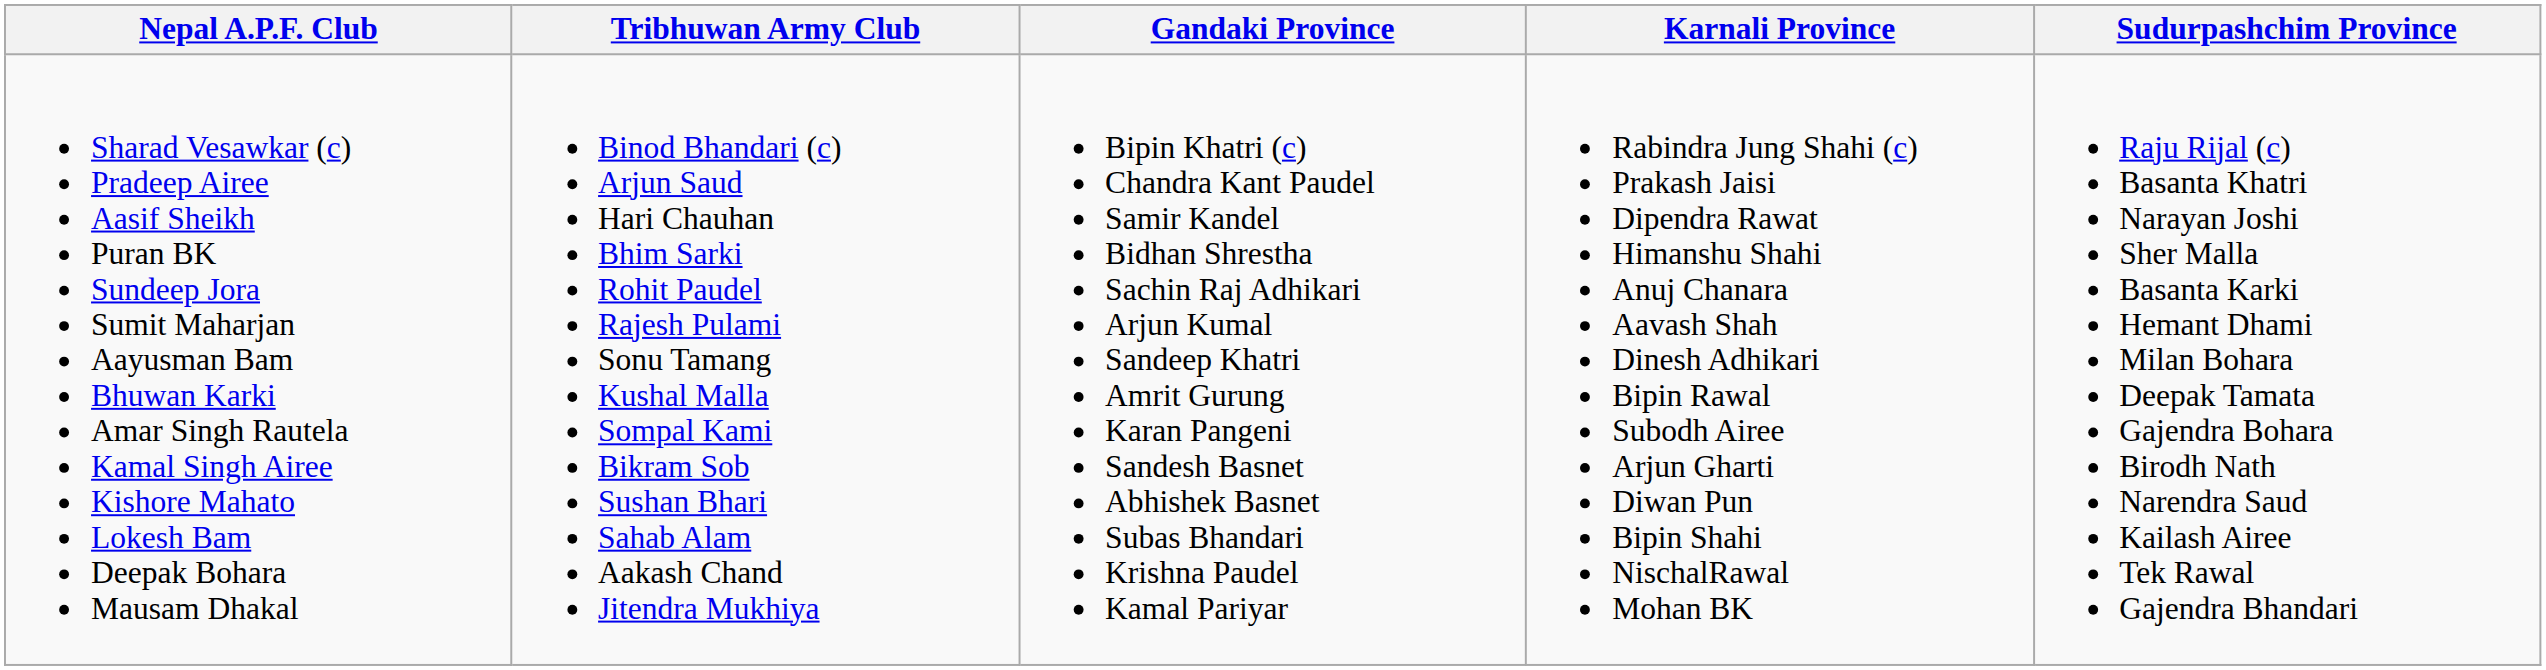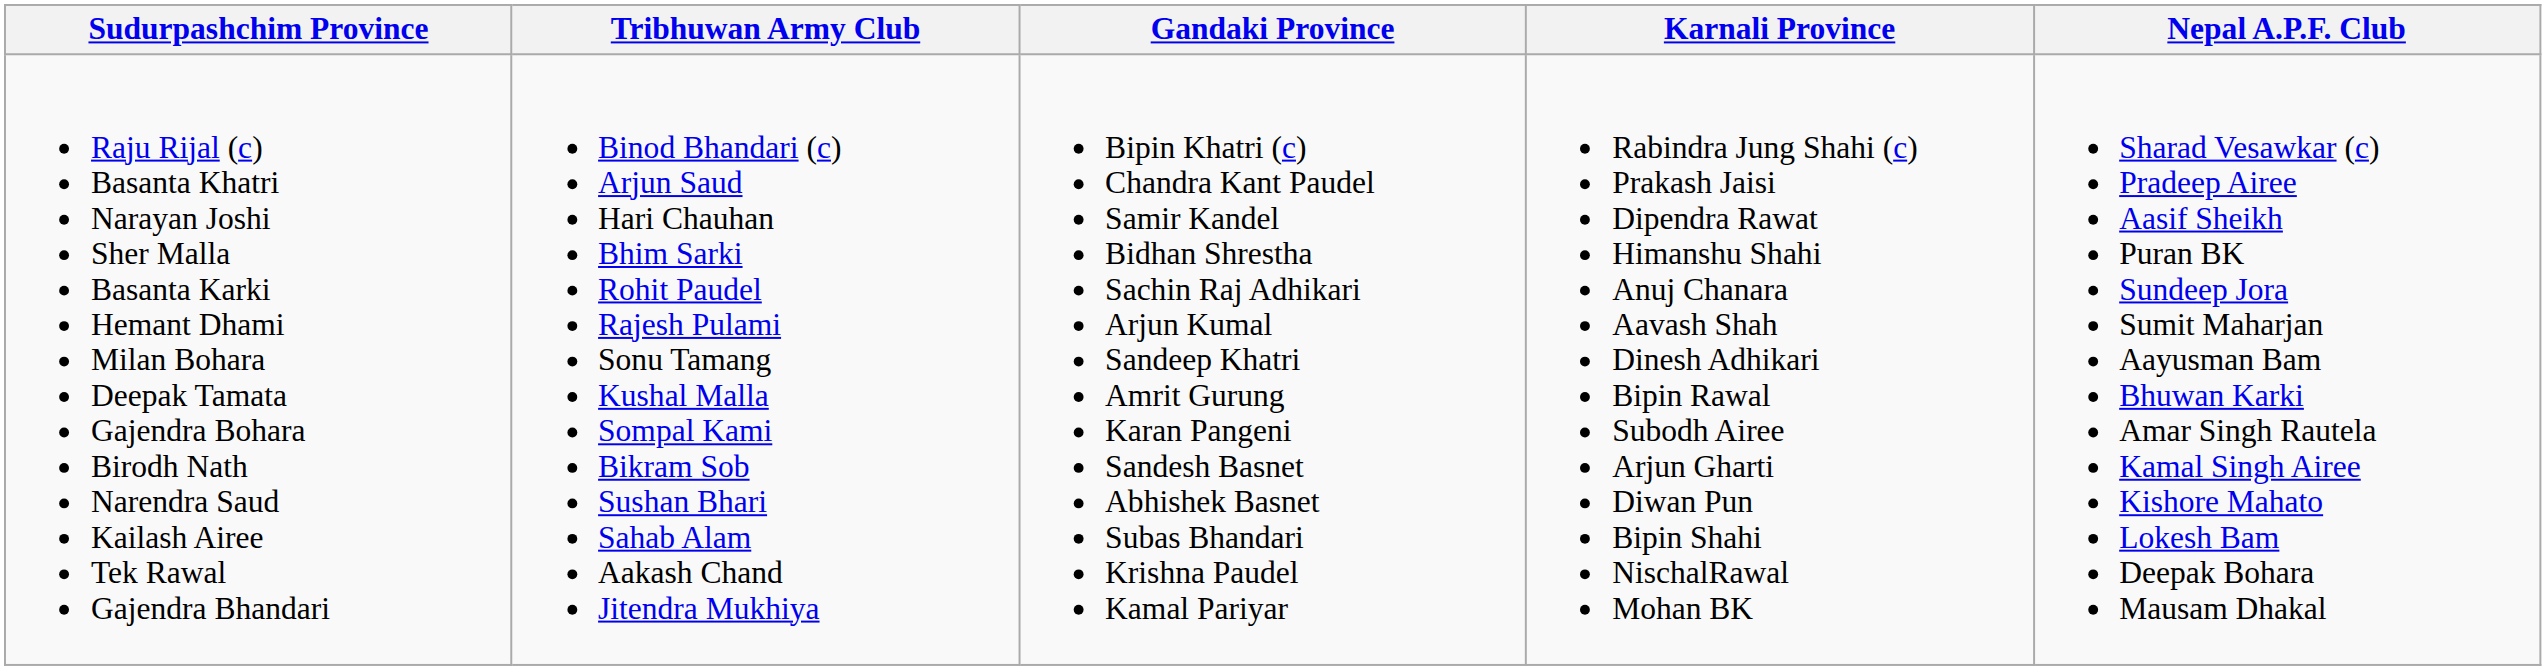columns swapped: (258, 29) <-> (2287, 29)
